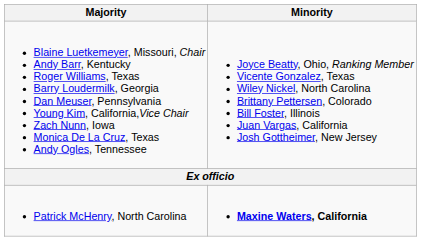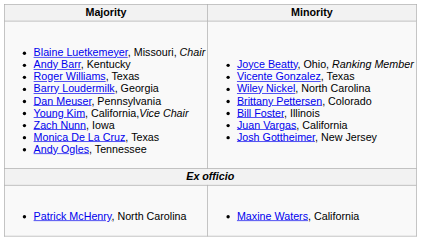(312, 217) bold -> (312, 217) normal
